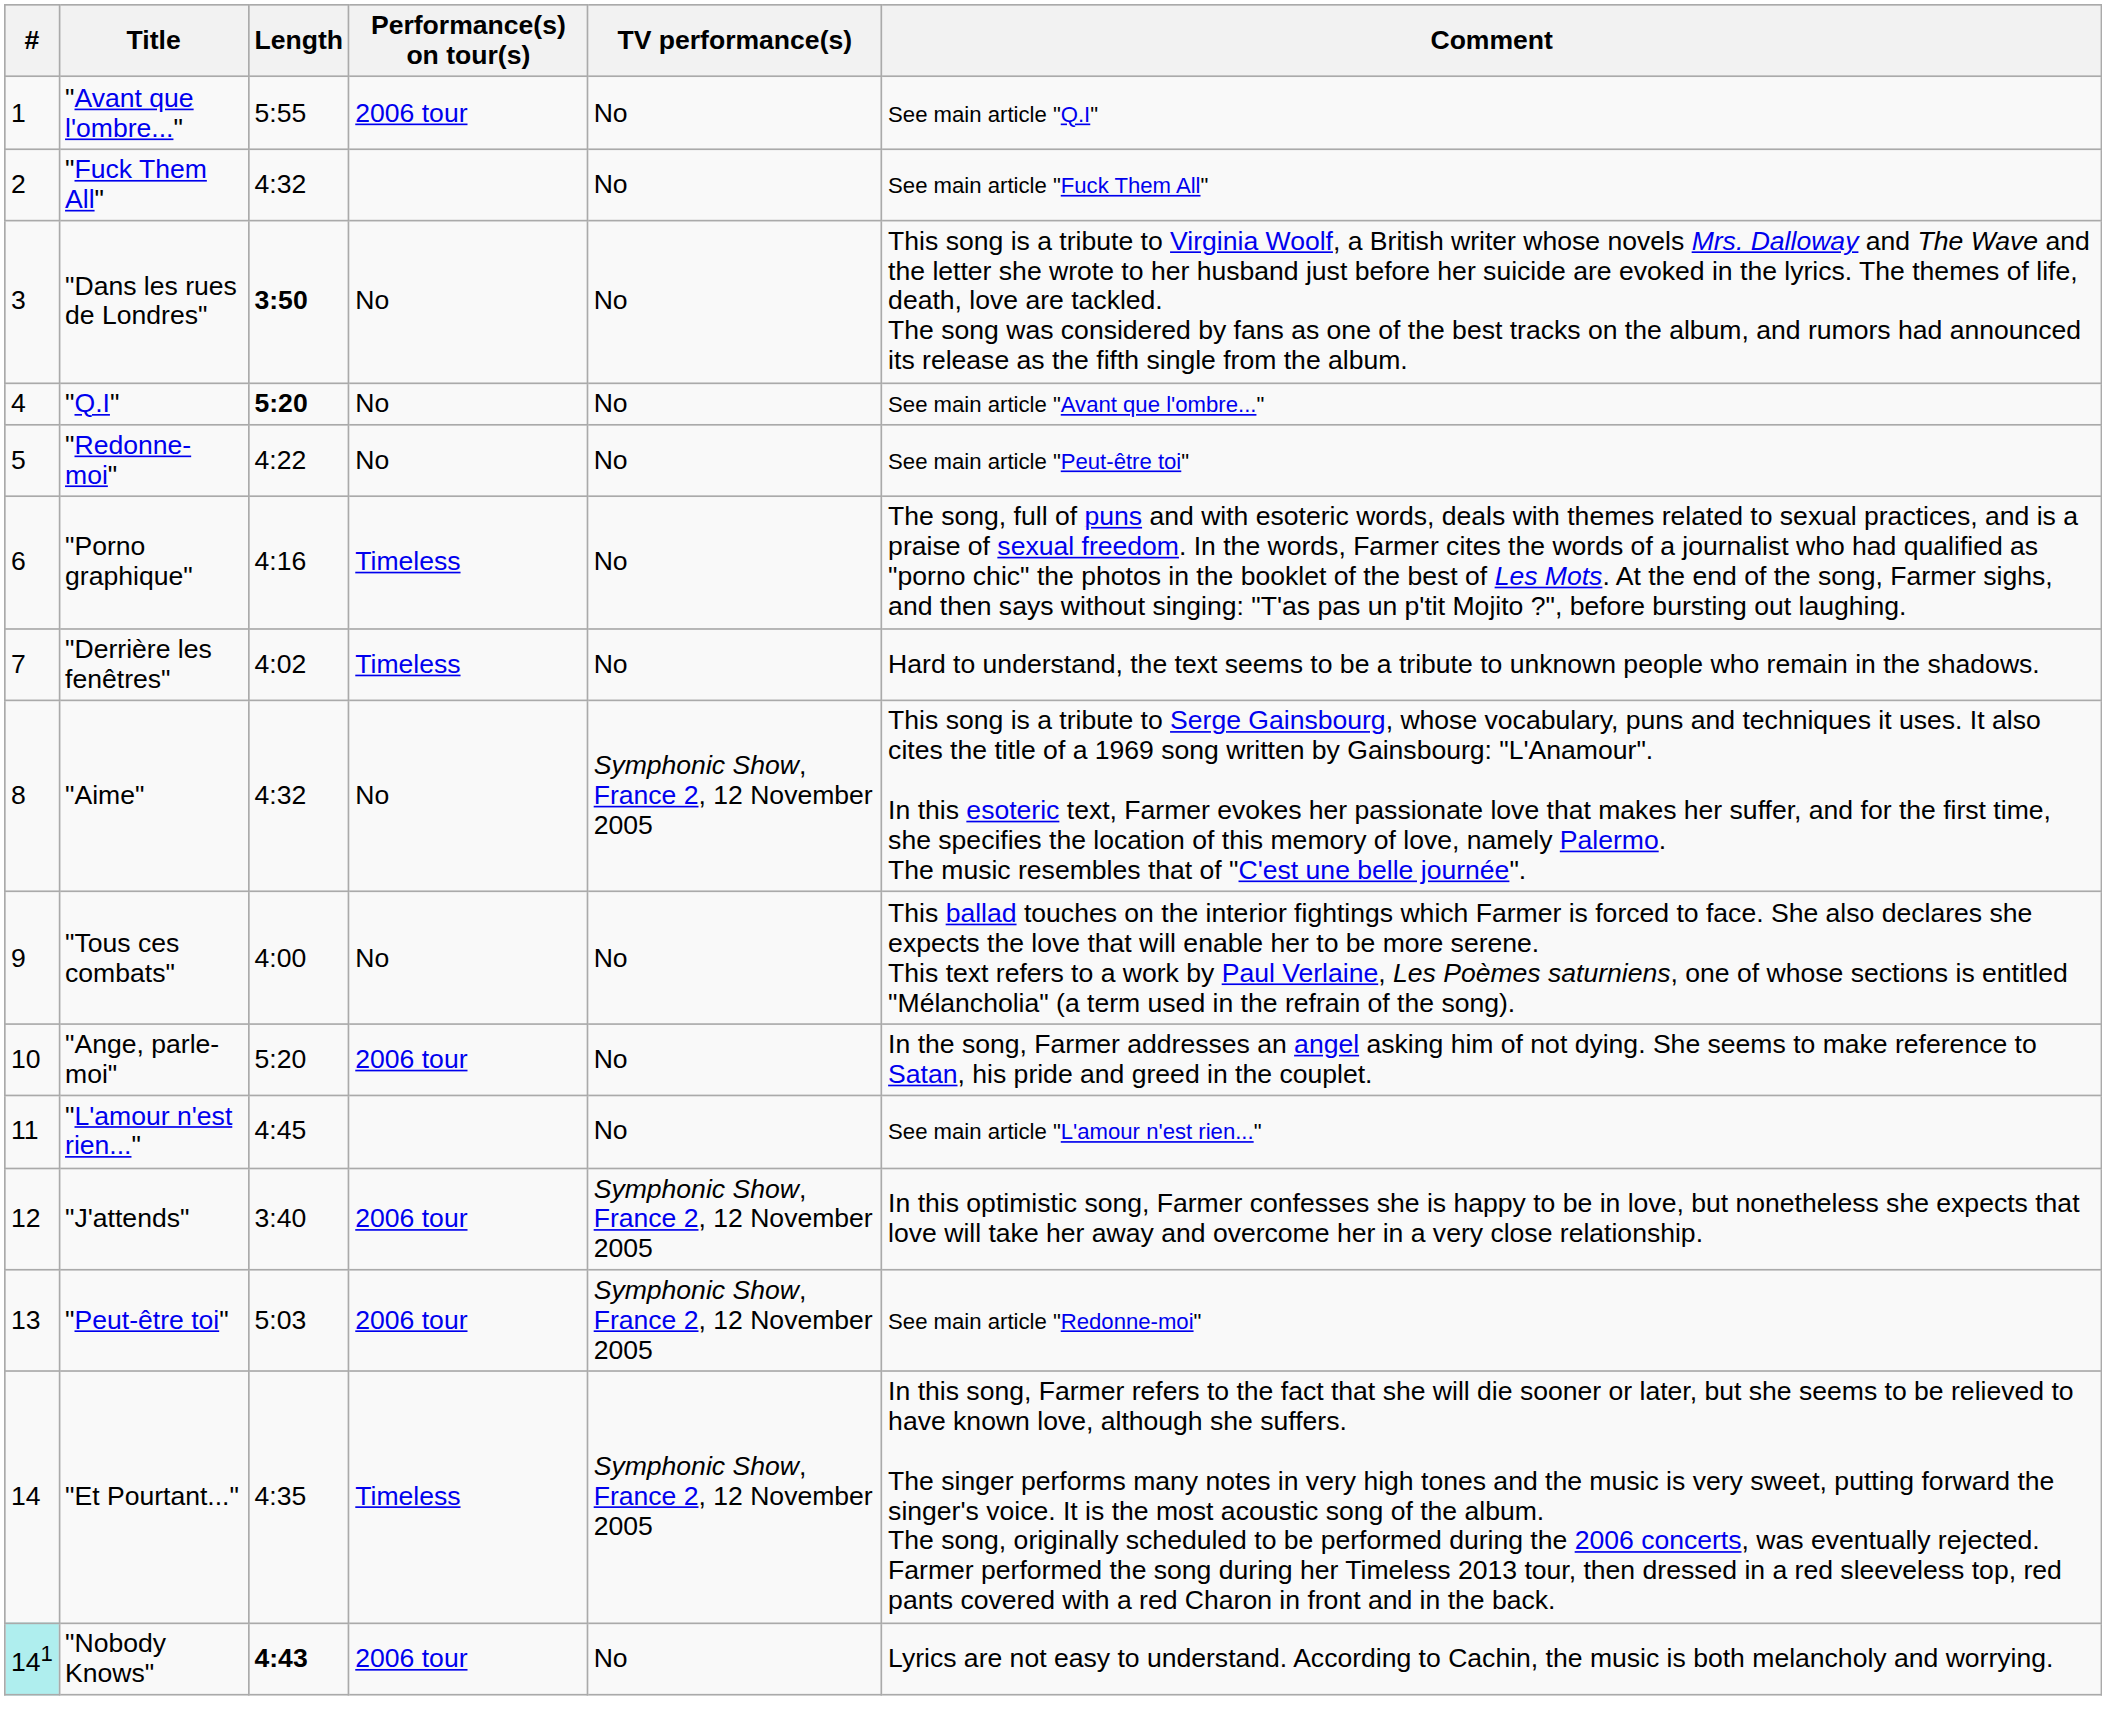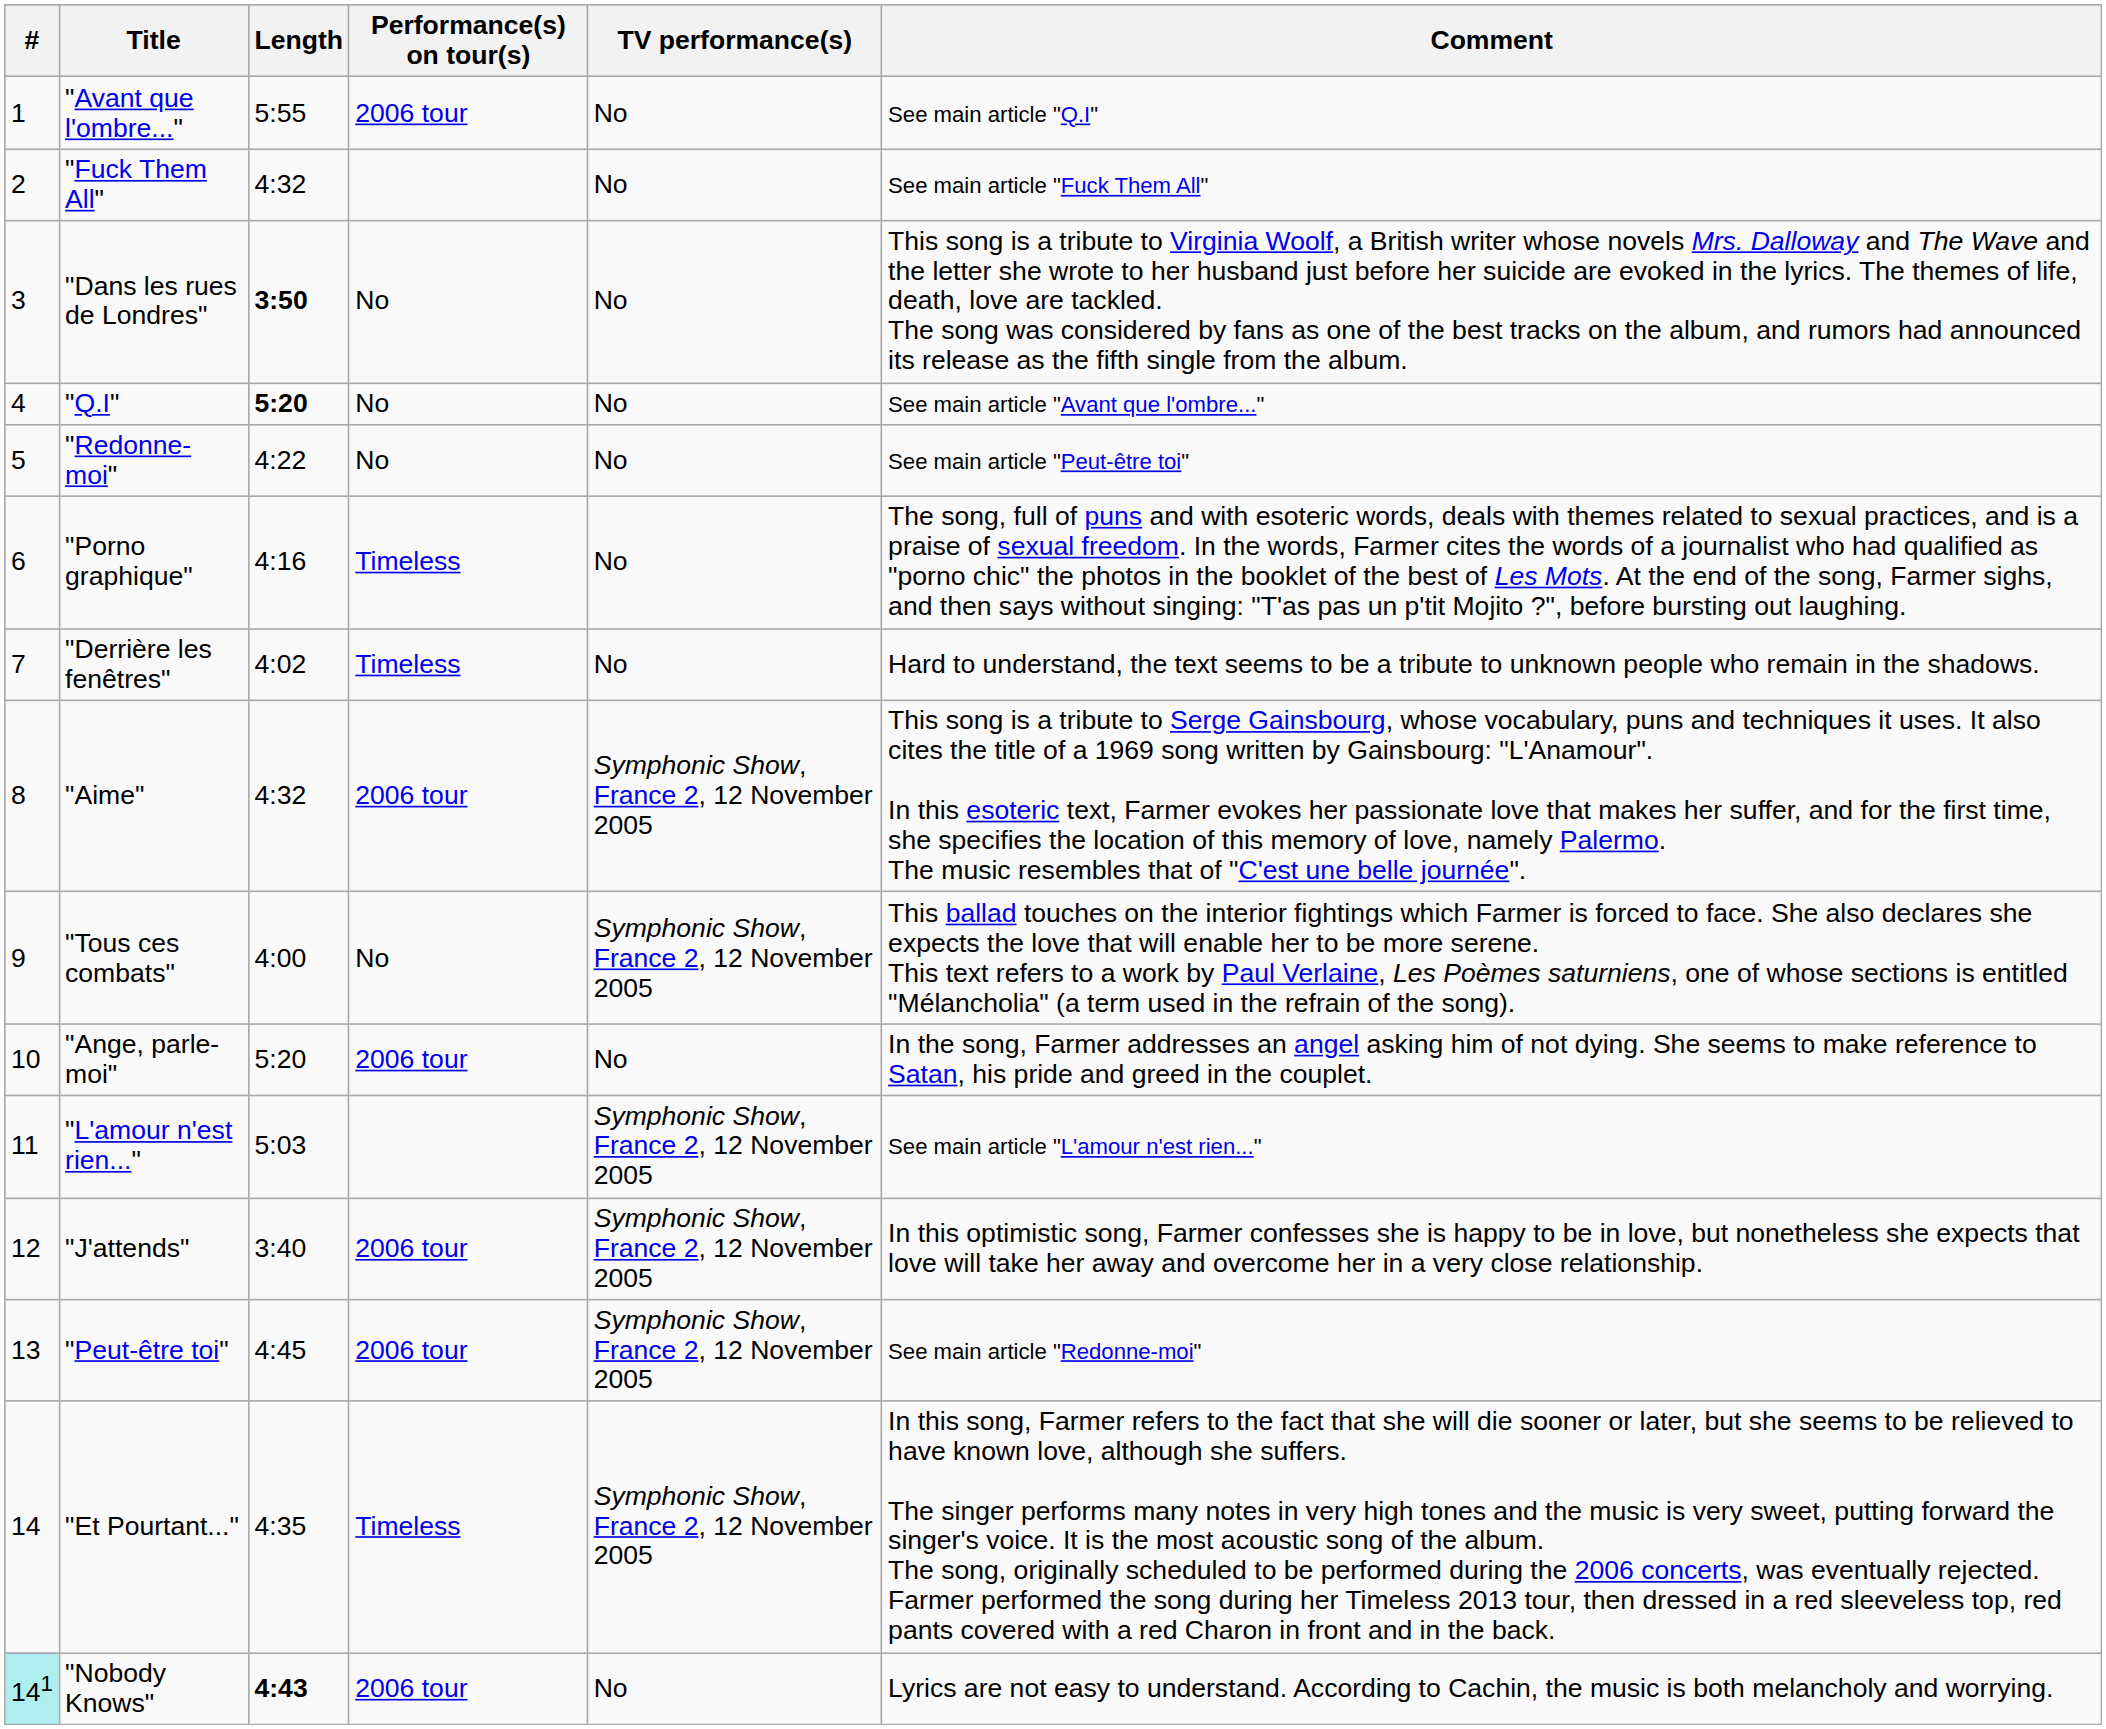(372, 795) No -> (411, 795) 2006 tour
(611, 957) No -> (733, 957) Symphonic Show, France 2, 12 November 2005
(280, 1131) 4:45 -> (280, 1146) 5:03
(611, 1131) No -> (733, 1146) Symphonic Show, France 2, 12 November 2005
(280, 1320) 5:03 -> (280, 1350) 4:45
